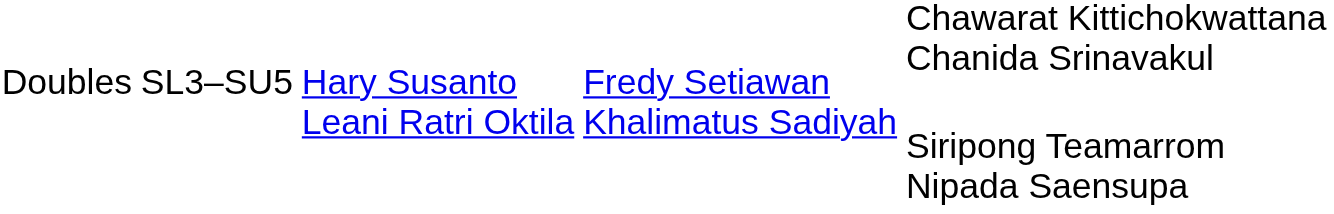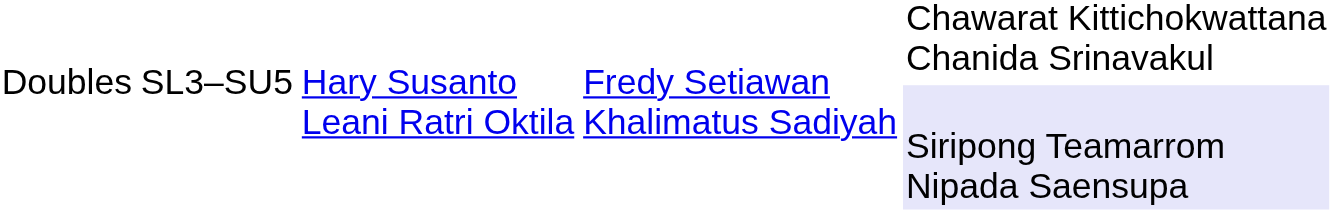(1066, 166) no background -> (1066, 166) lavender background
